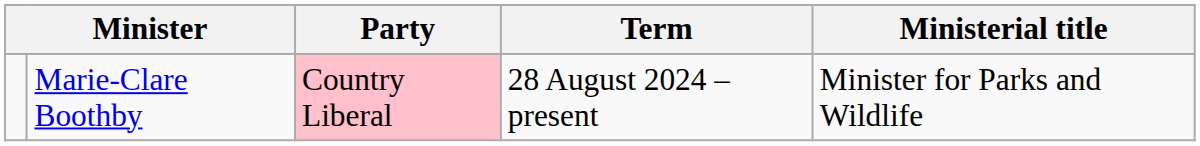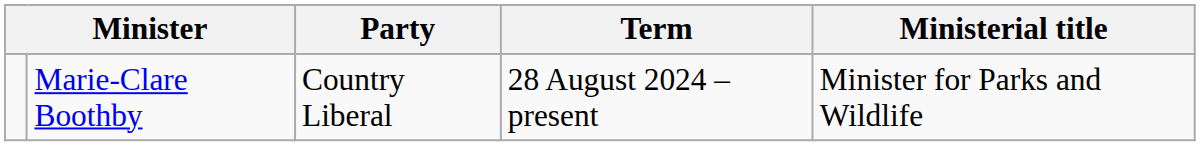(353, 96) pink background -> (353, 96) no background
